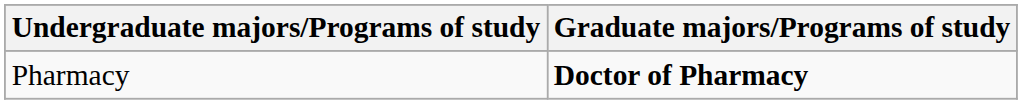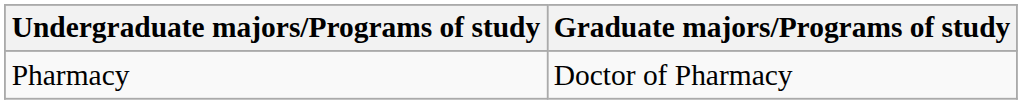(681, 74) bold -> (673, 74) normal
